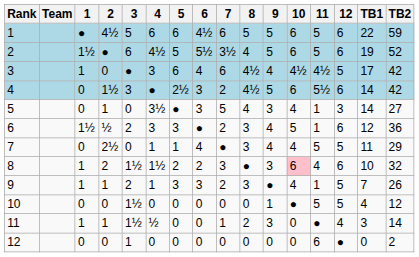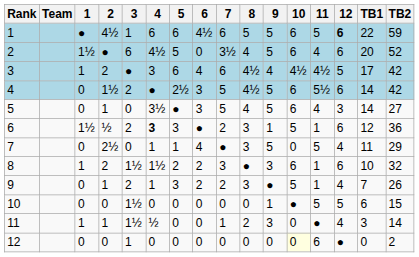(128, 33) 5 -> (128, 33) 1
(340, 33) normal -> (340, 33) bold
(204, 52) 5½ -> (199, 52) 0
(317, 52) 5 -> (317, 52) 4
(367, 52) 19 -> (367, 52) 20
(105, 71) 0 -> (105, 71) 2
(128, 90) 3 -> (128, 90) 2
(223, 90) 2 -> (223, 90) 5
(270, 109) 3 -> (270, 109) 5
(293, 109) 4 -> (293, 109) 6
(317, 109) 1 -> (317, 109) 4
(152, 128) normal -> (152, 128) bold
(270, 128) 4 -> (270, 128) 1
(270, 147) 4 -> (270, 147) 5
(293, 147) 4 -> (293, 147) 0
(340, 147) 5 -> (340, 147) 4
(293, 166) pink background -> (293, 166) no background
(317, 166) 4 -> (317, 166) 1
(81, 185) 1 -> (81, 185) 0
(199, 185) 3 -> (199, 185) 2
(293, 185) 4 -> (293, 185) 5
(340, 185) 5 -> (340, 185) 4
(364, 204) 4 -> (364, 204) 6
(395, 204) 12 -> (395, 204) 15
(293, 242) no background -> (293, 242) lightyellow background
